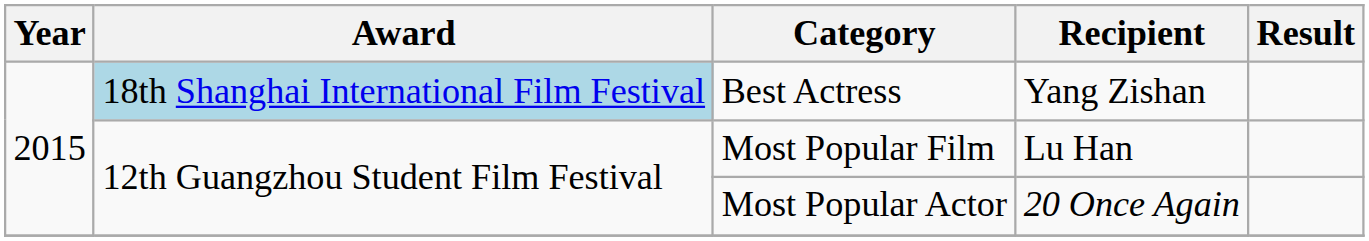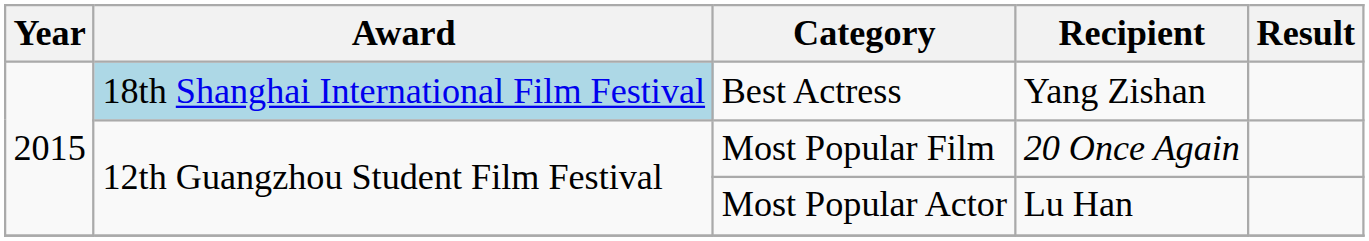(1078, 147) Lu Han -> (1132, 147) 20 Once Again
(1132, 205) 20 Once Again -> (1078, 205) Lu Han
